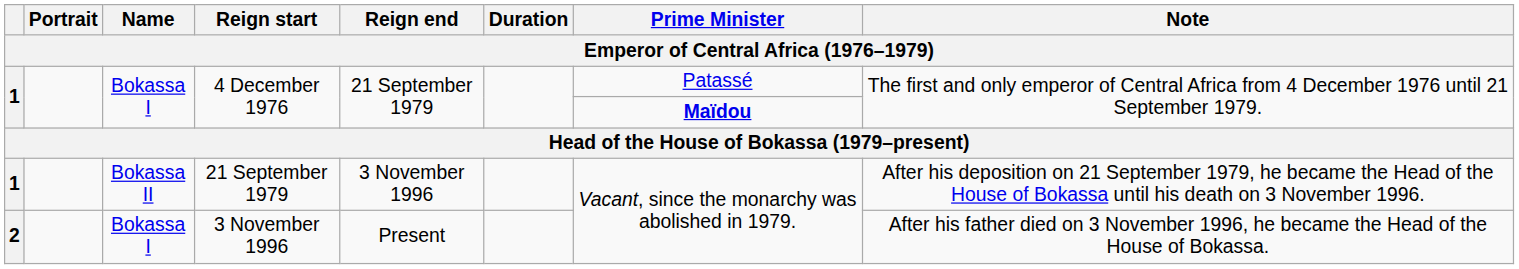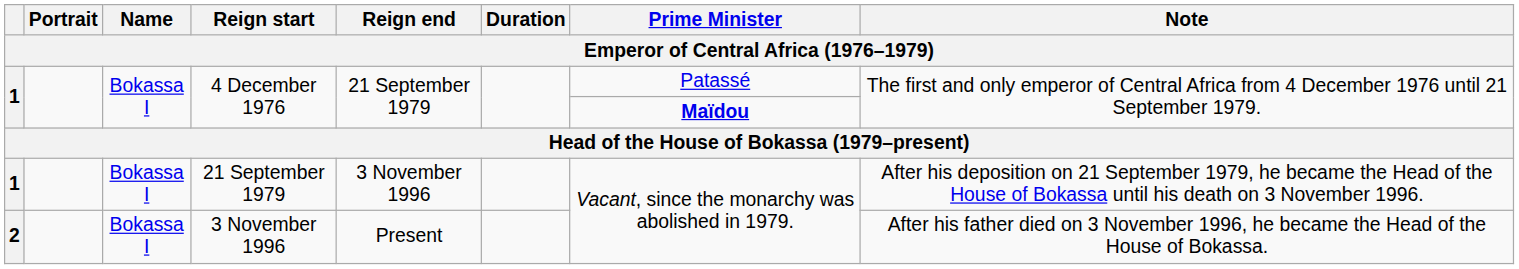(148, 184) Bokassa II -> (147, 184) Bokassa I
